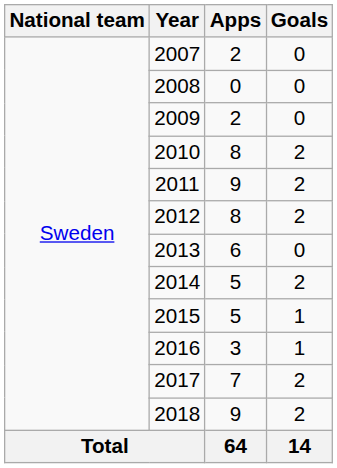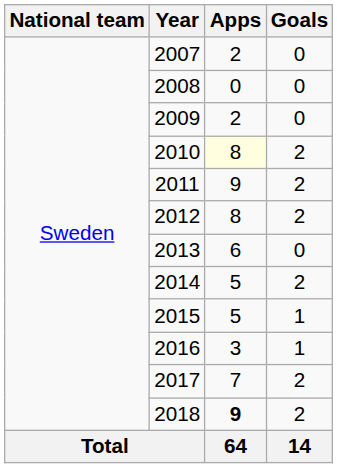(235, 151) no background -> (235, 151) lightyellow background
(235, 413) normal -> (235, 413) bold
